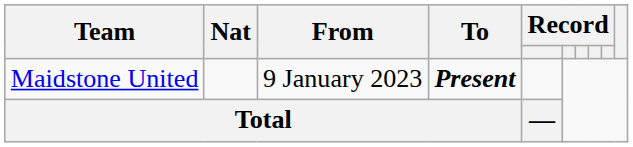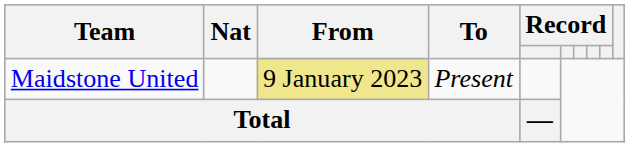(343, 78) no background -> (343, 78) khaki background
(475, 78) bold -> (474, 78) normal
